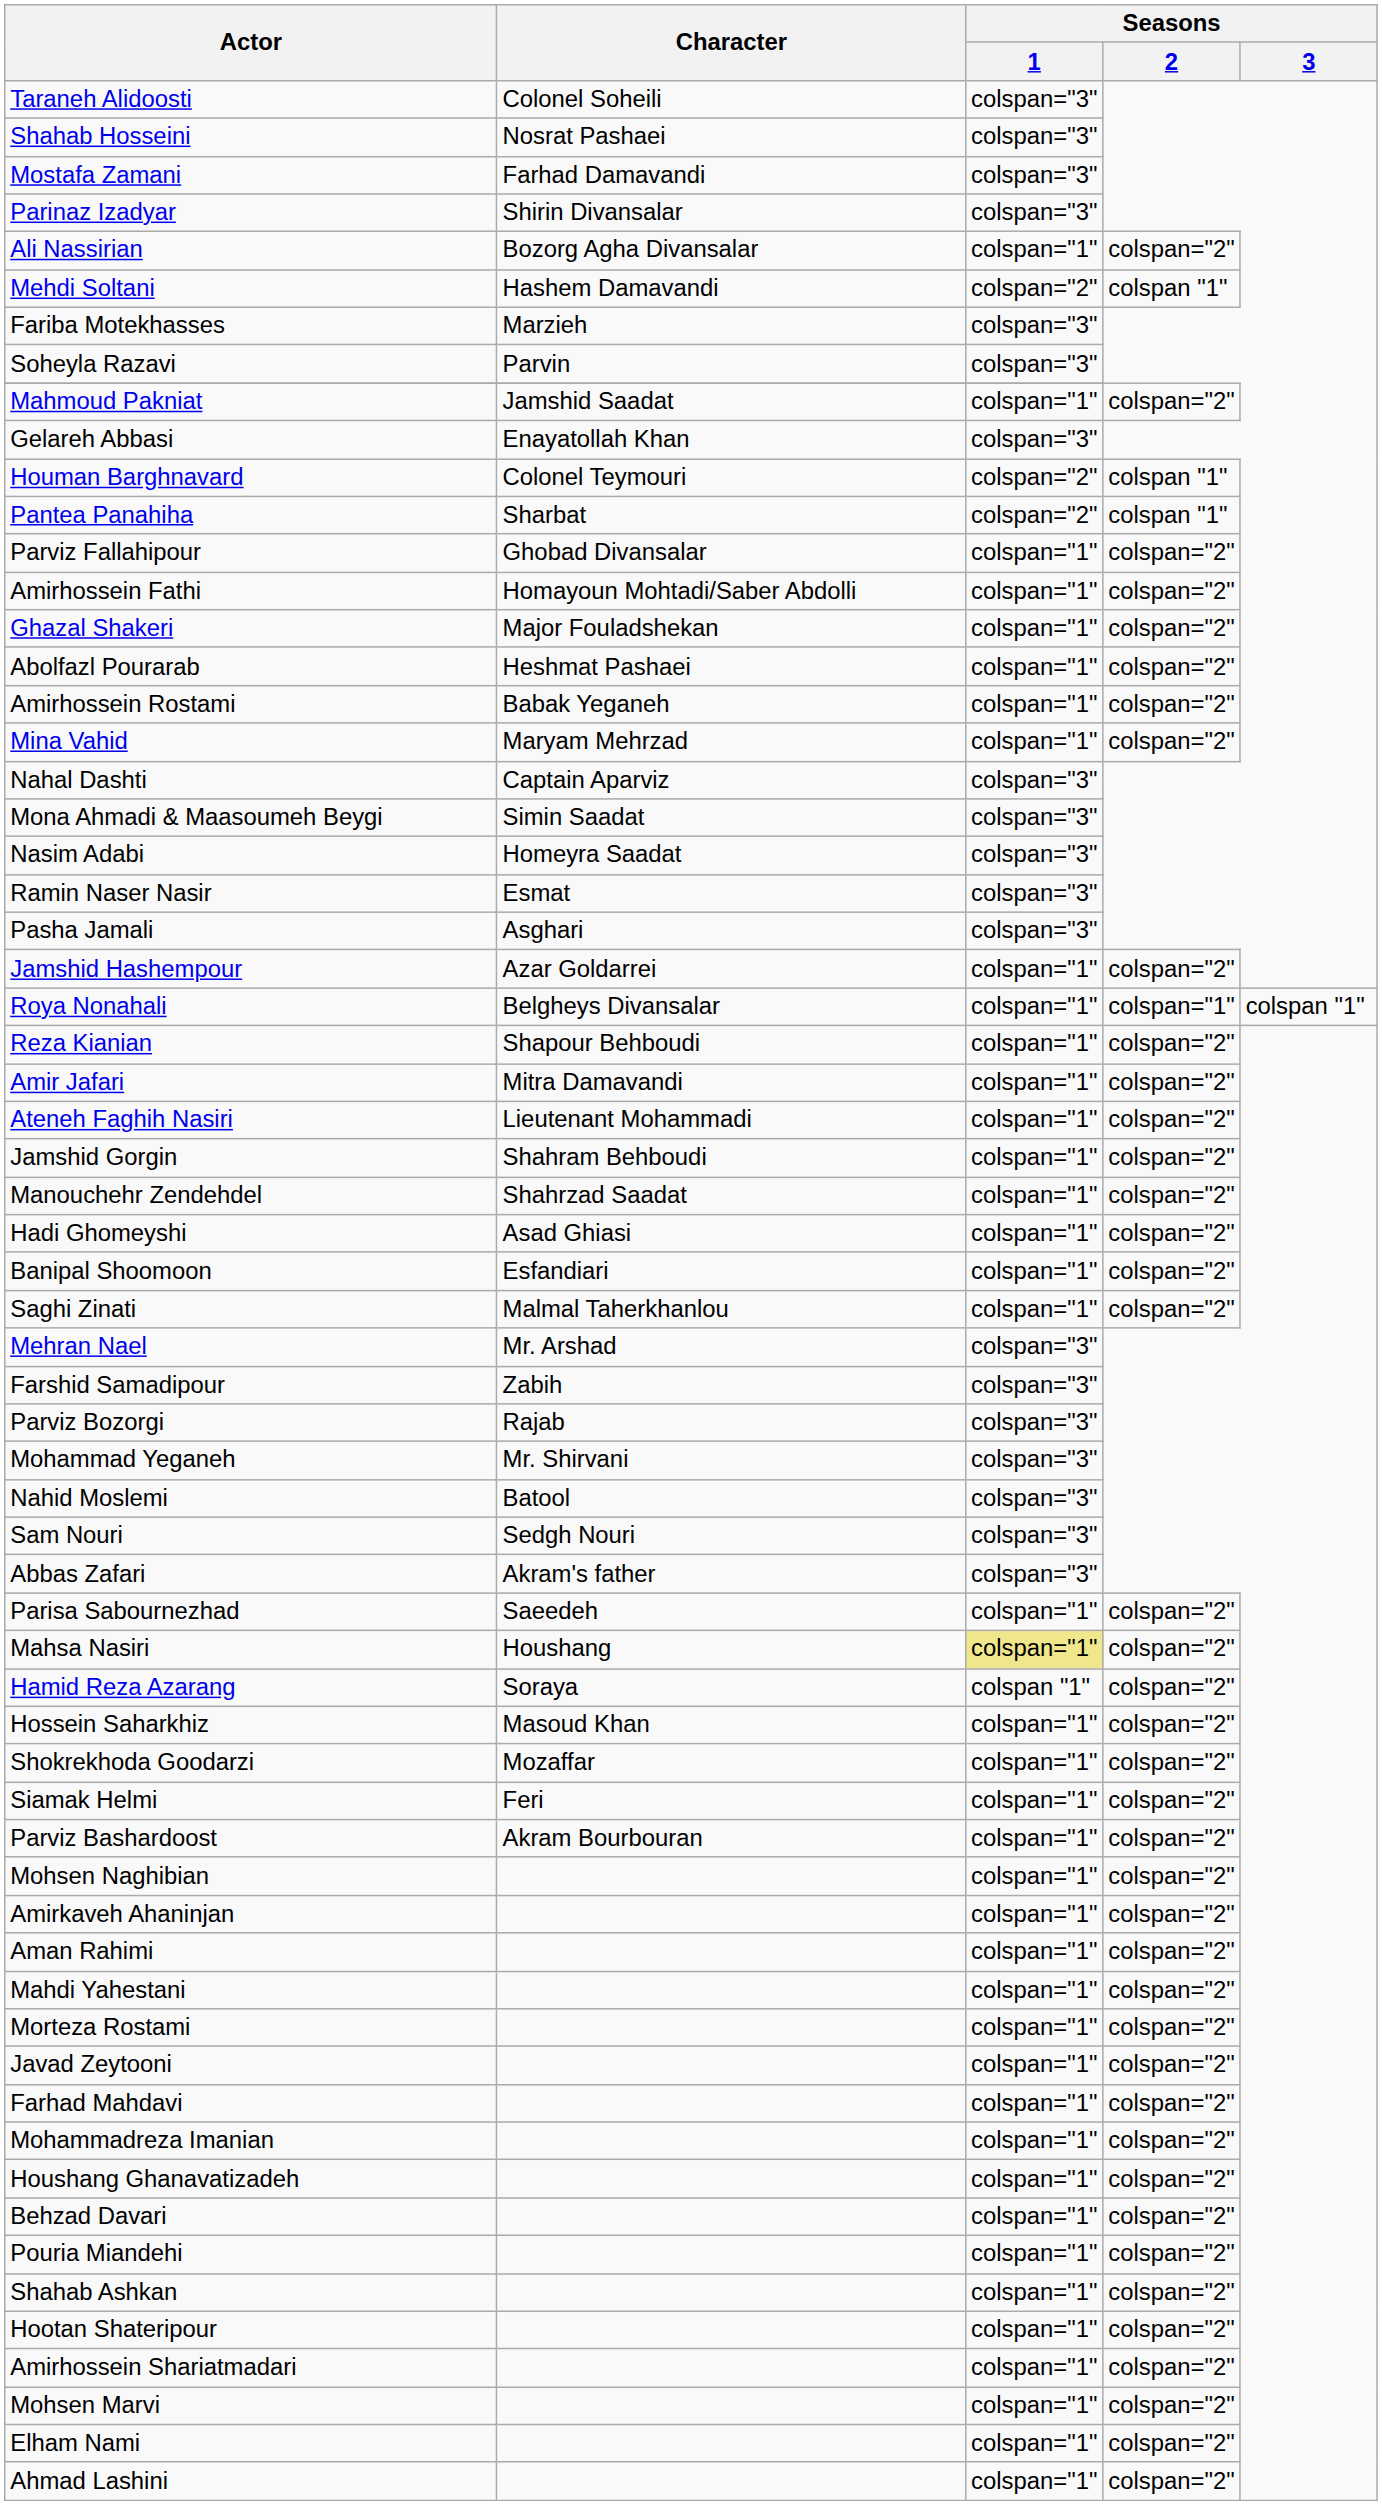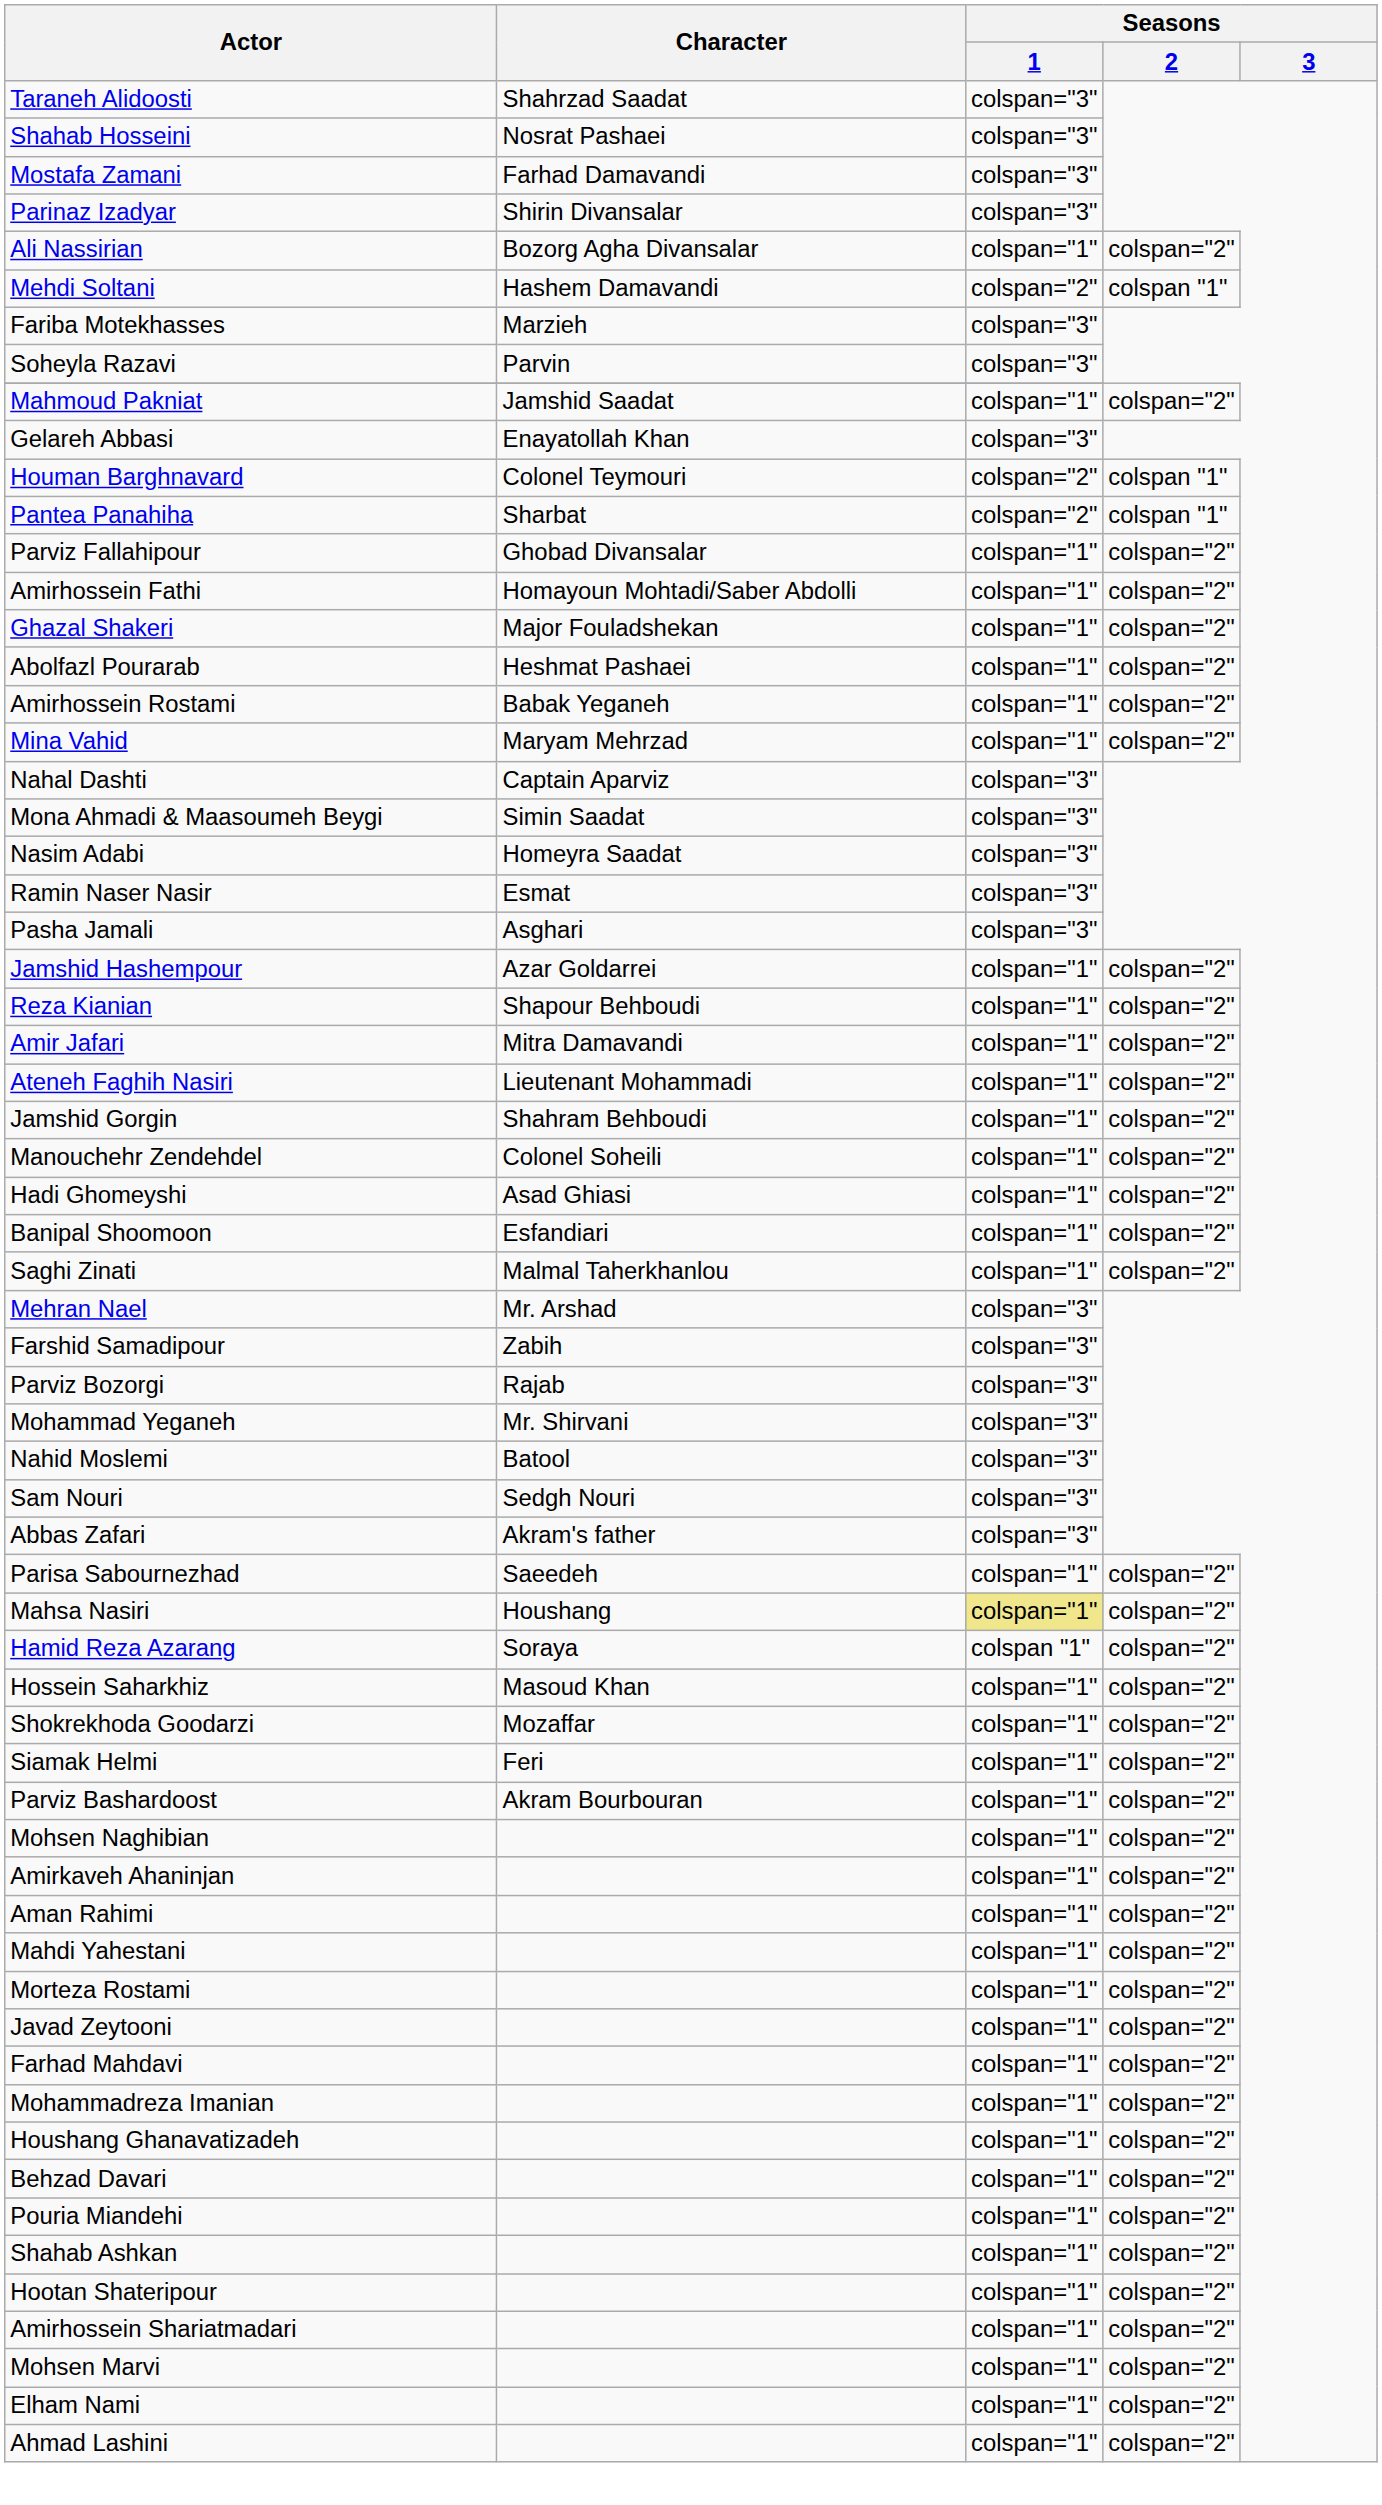(582, 99) Colonel Soheili -> (595, 99) Shahrzad Saadat
- row: (88, 1006)
(595, 1195) Shahrzad Saadat -> (582, 1157) Colonel Soheili
